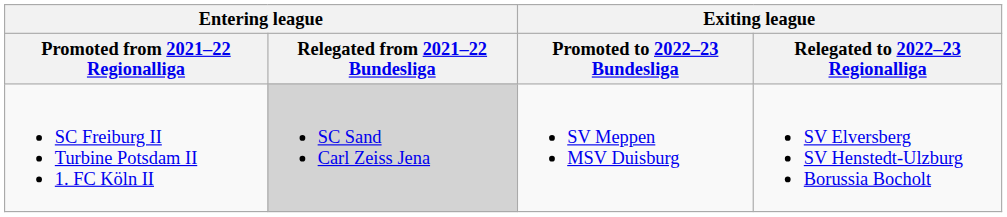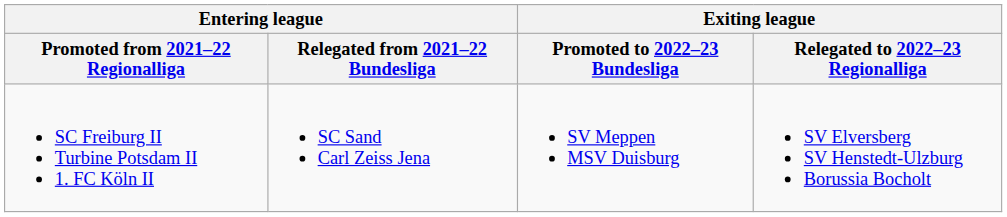(392, 148) lightgrey background -> (392, 148) no background
